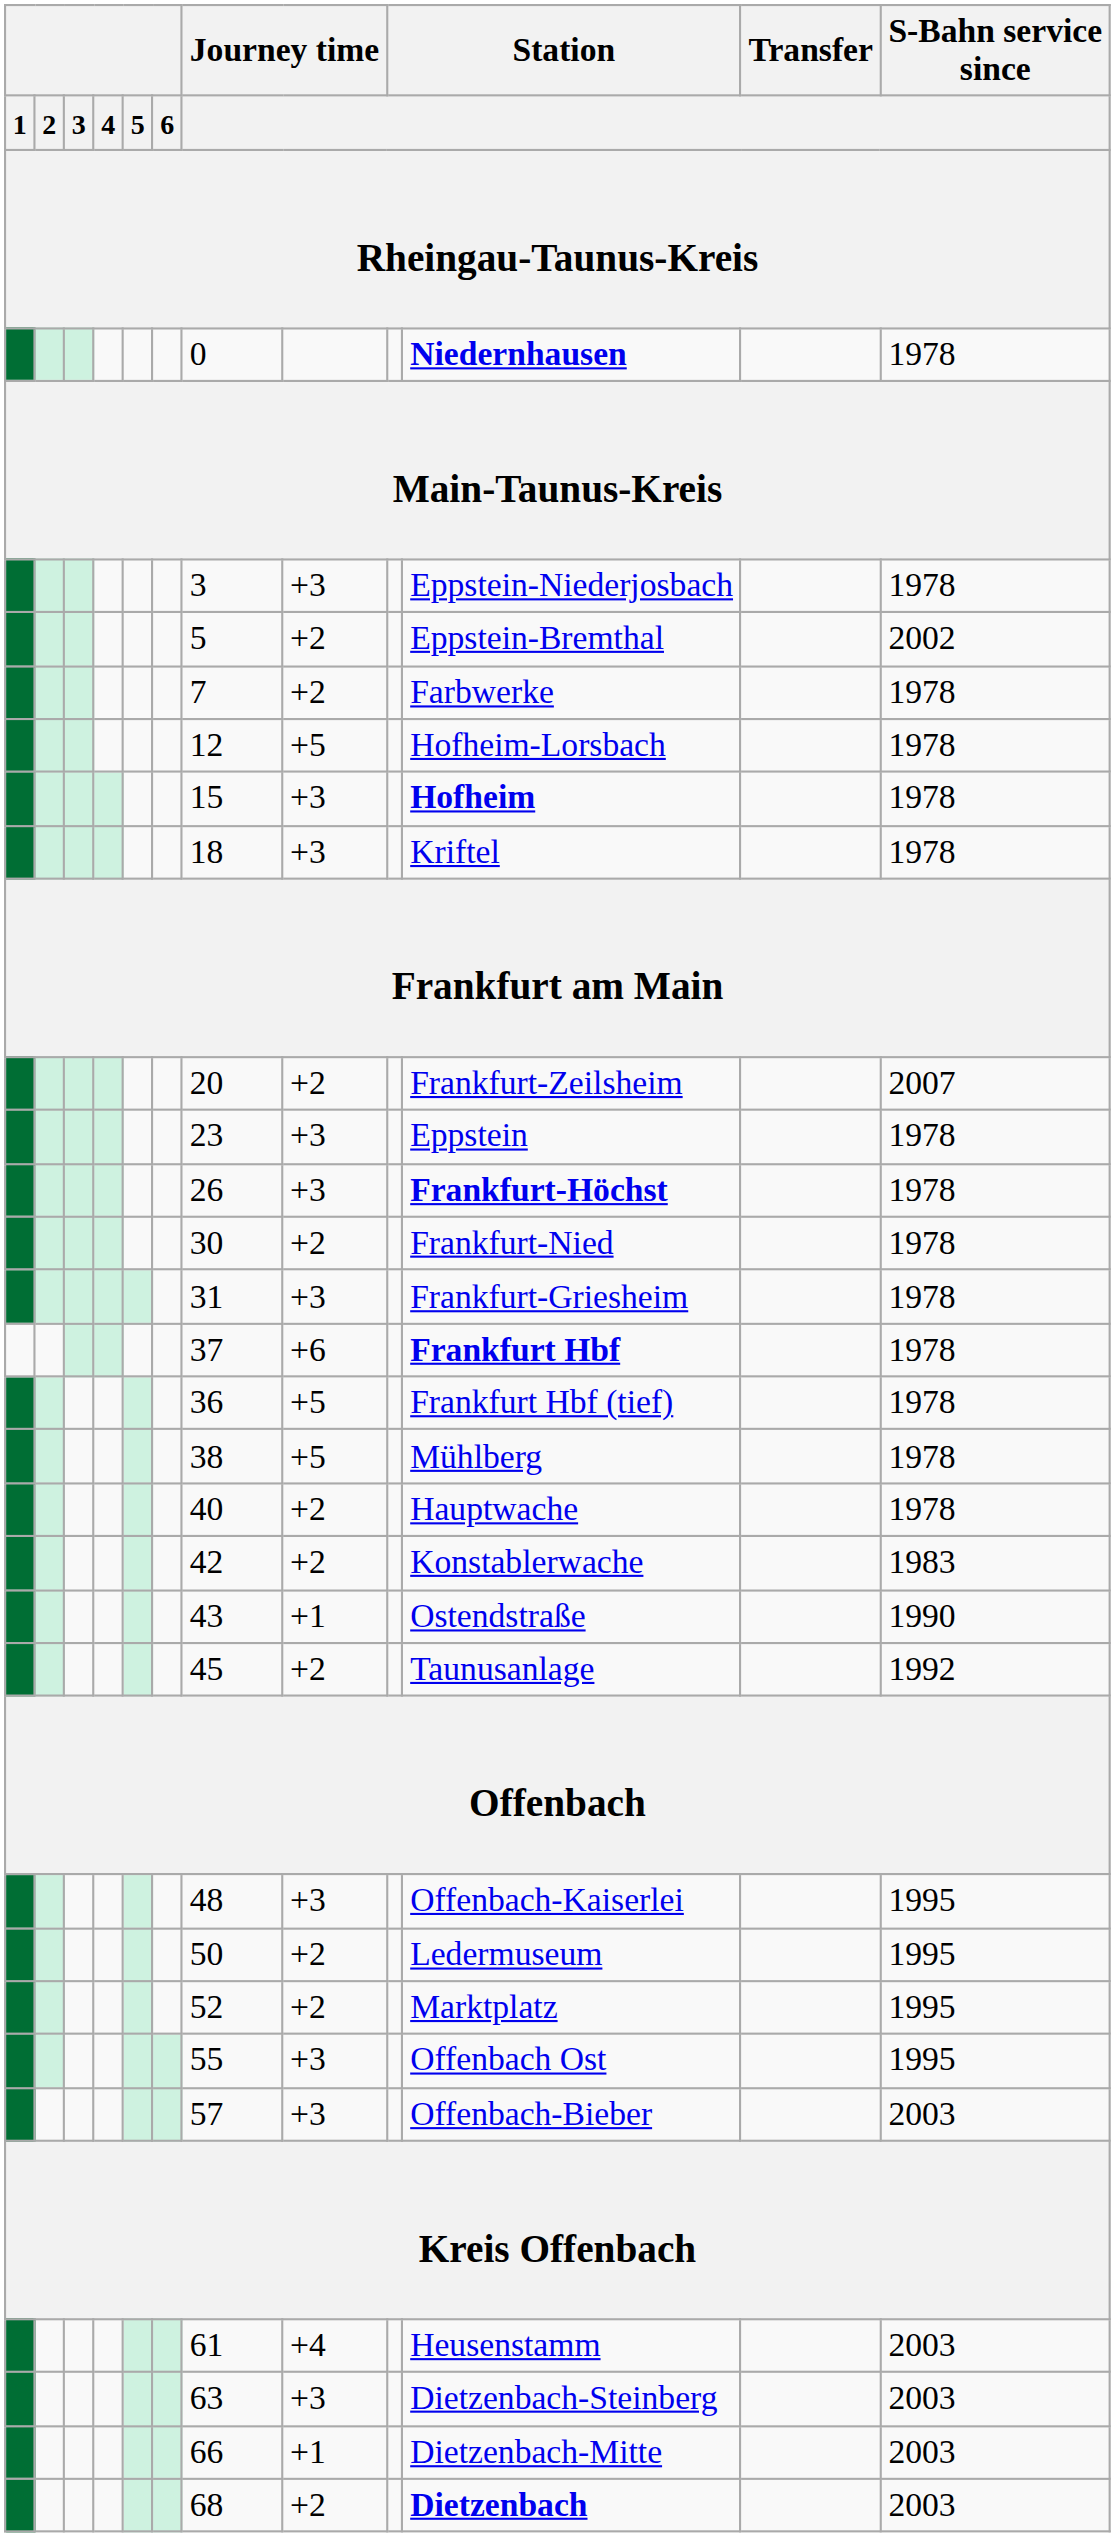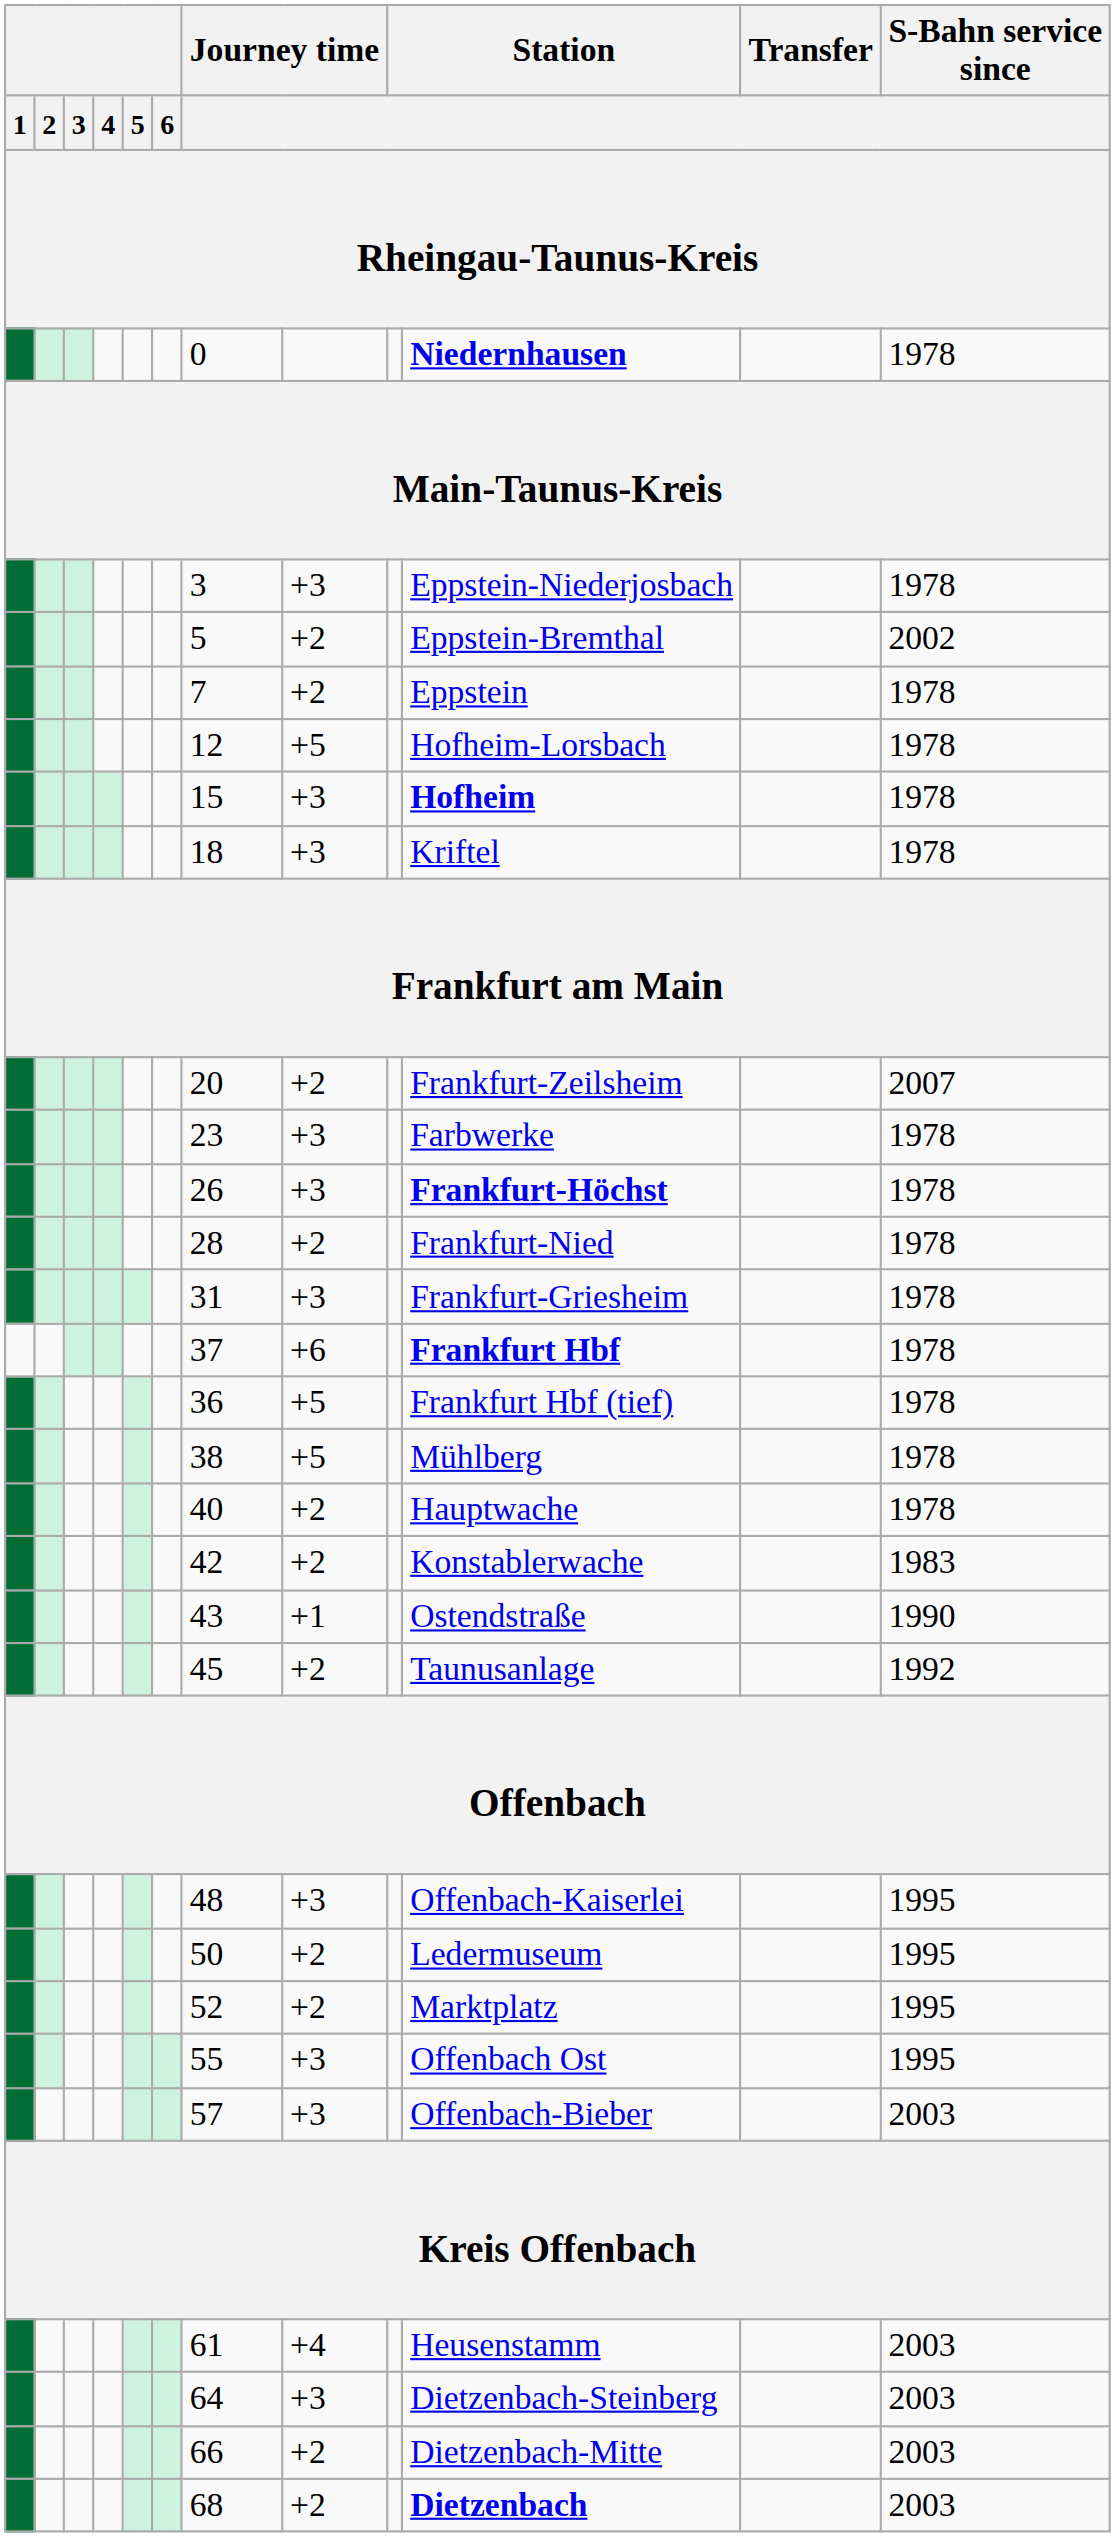(482, 691) Farbwerke -> (469, 691) Eppstein
(469, 1136) Eppstein -> (482, 1136) Farbwerke
(207, 1242) 30 -> (207, 1242) 28
(207, 2398) 63 -> (207, 2398) 64
(308, 2451) +1 -> (308, 2451) +2
